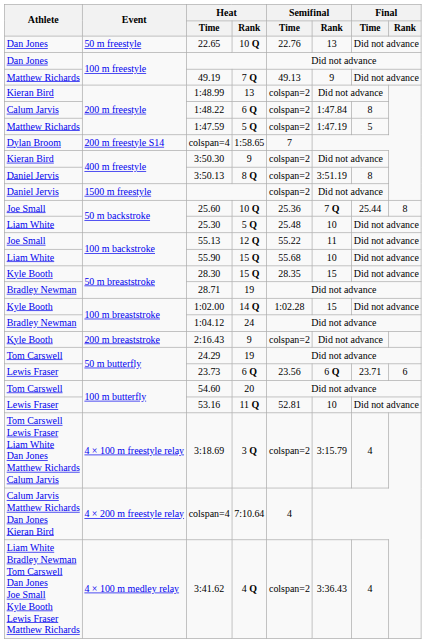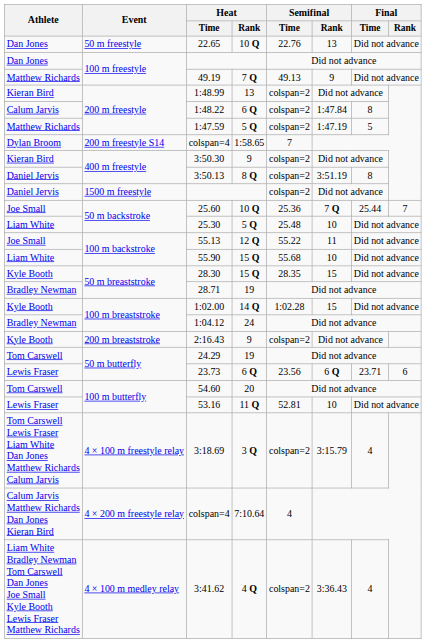(405, 208) 8 -> (405, 208) 7
